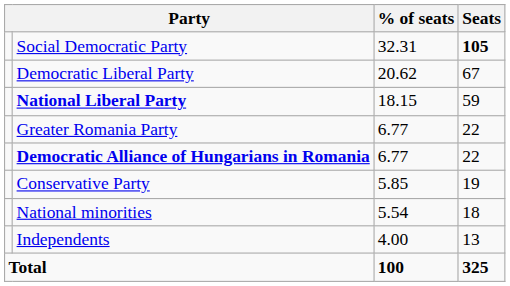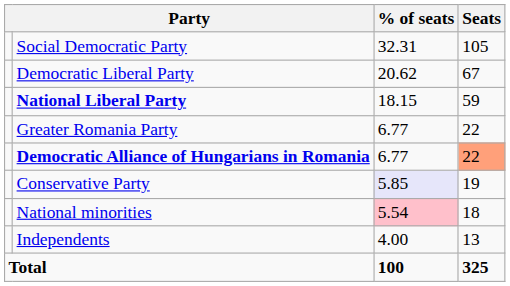(475, 45) bold -> (475, 45) normal
(471, 156) no background -> (471, 156) lightsalmon background
(393, 184) no background -> (393, 184) lavender background
(393, 211) no background -> (393, 211) pink background
